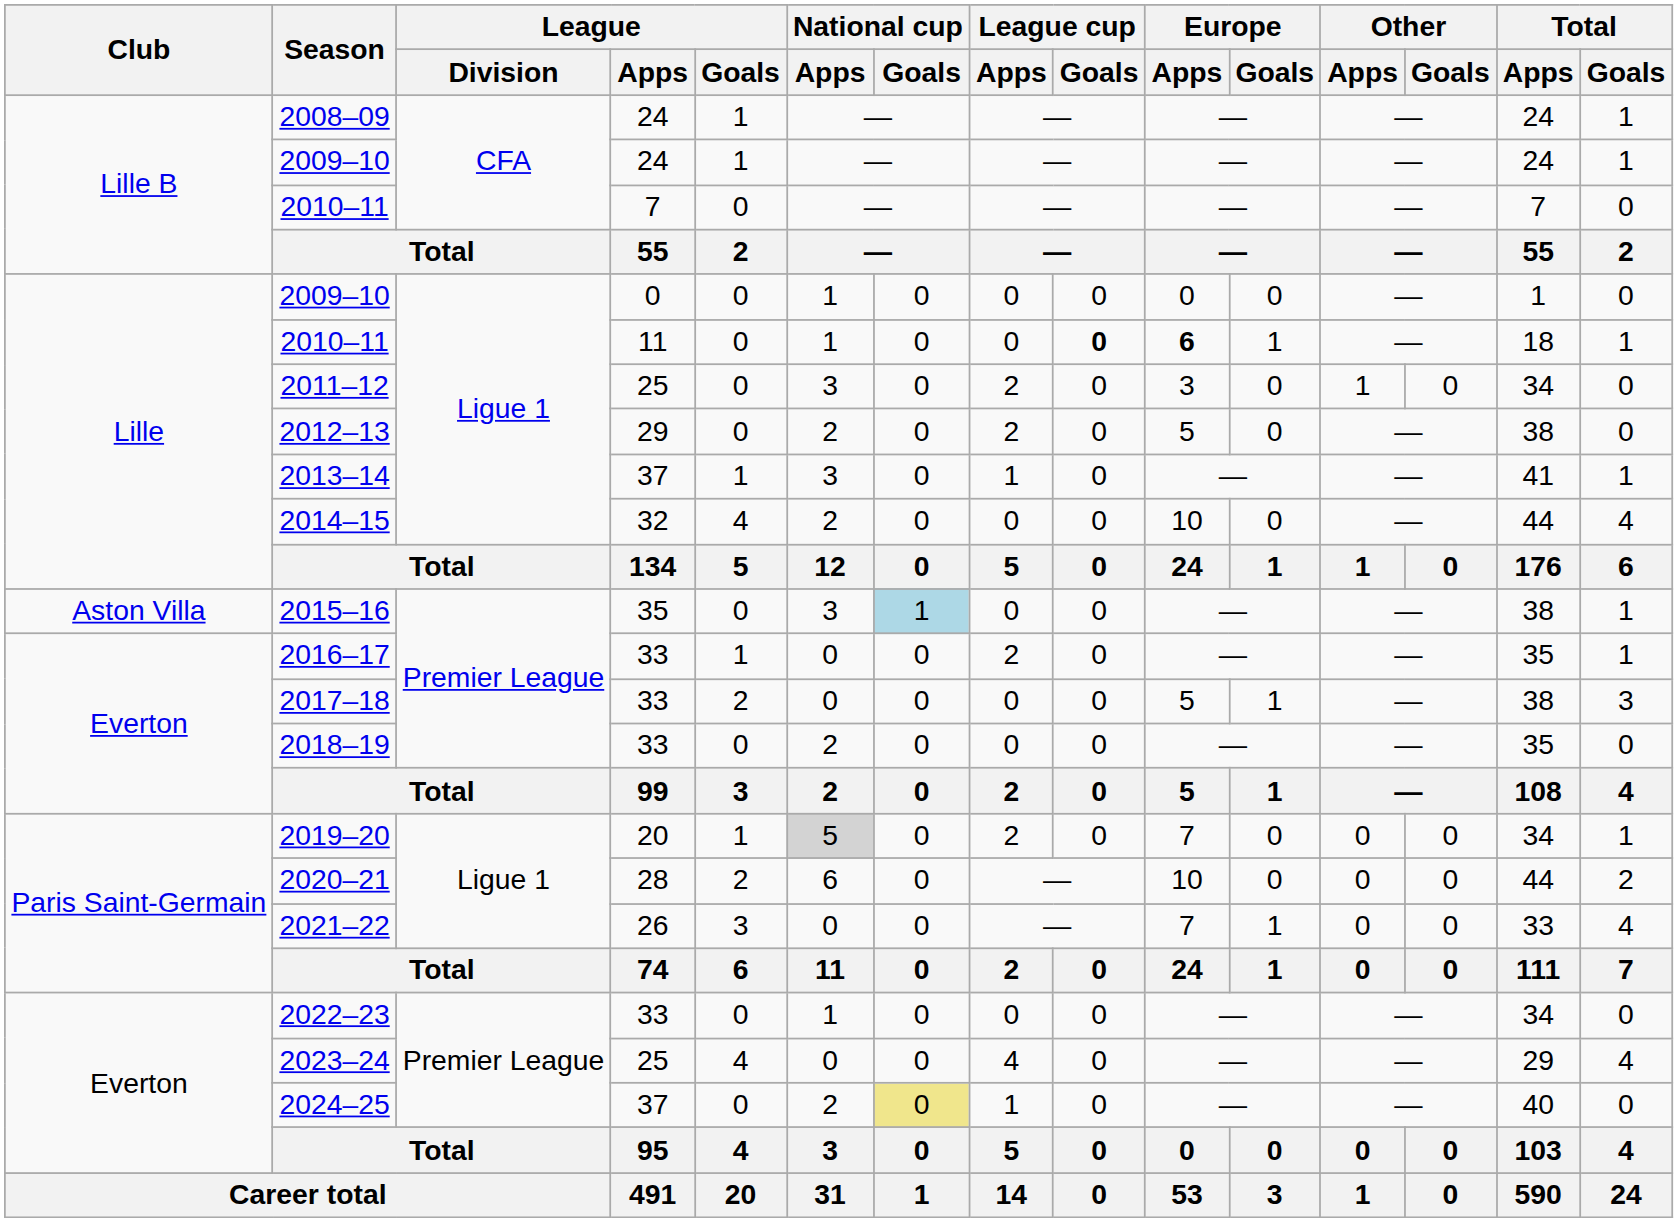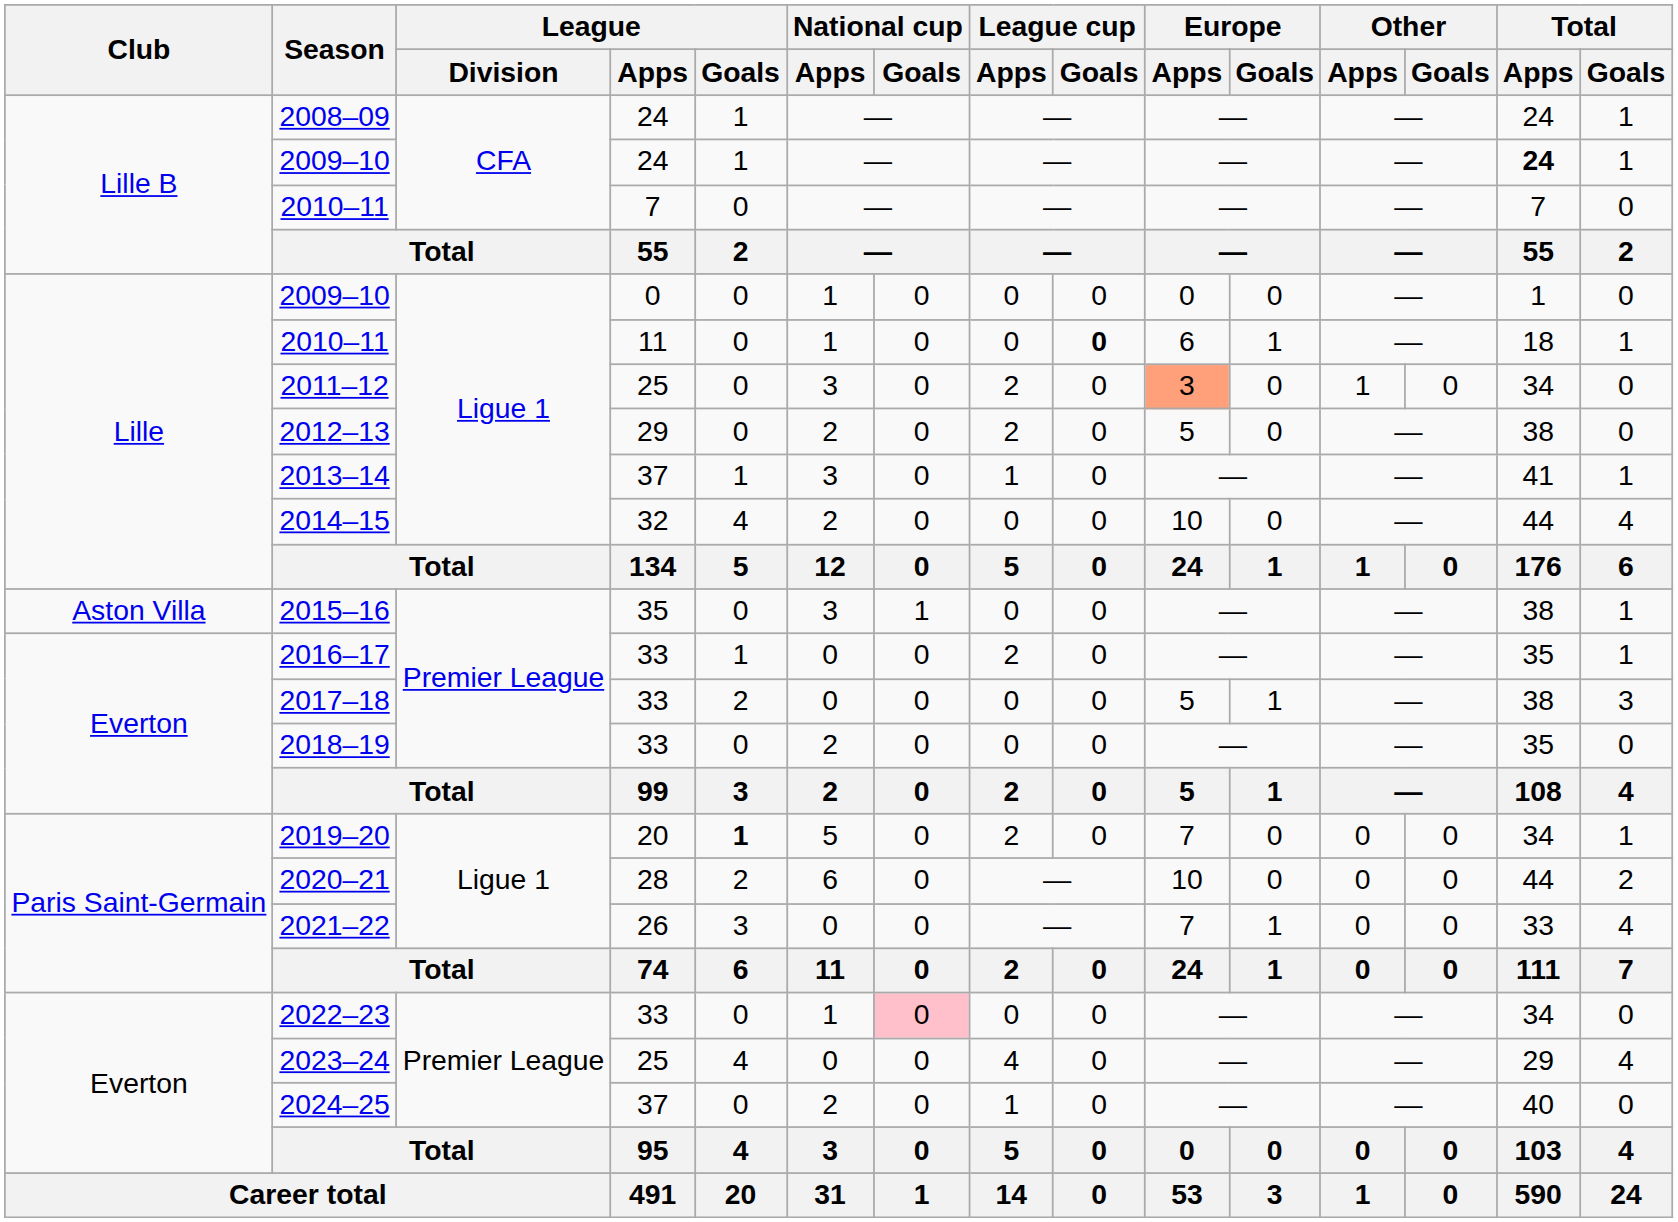(1538, 161) normal -> (1538, 161) bold
(1187, 341) bold -> (1187, 341) normal
(1187, 386) no background -> (1187, 386) lightsalmon background
(922, 610) lightblue background -> (922, 610) no background
(741, 835) normal -> (741, 835) bold
(830, 835) lightgrey background -> (830, 835) no background
(922, 1015) no background -> (922, 1015) pink background
(922, 1104) khaki background -> (922, 1104) no background
